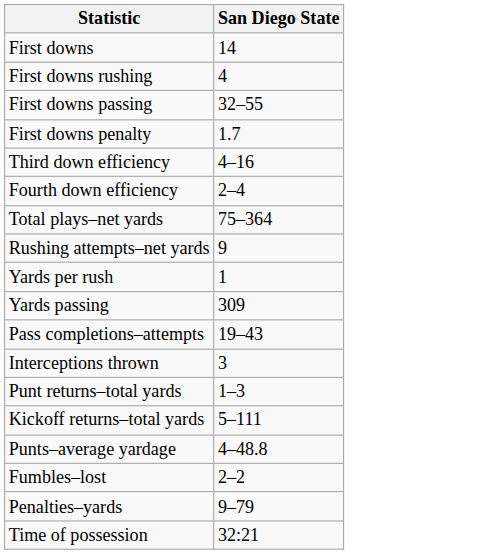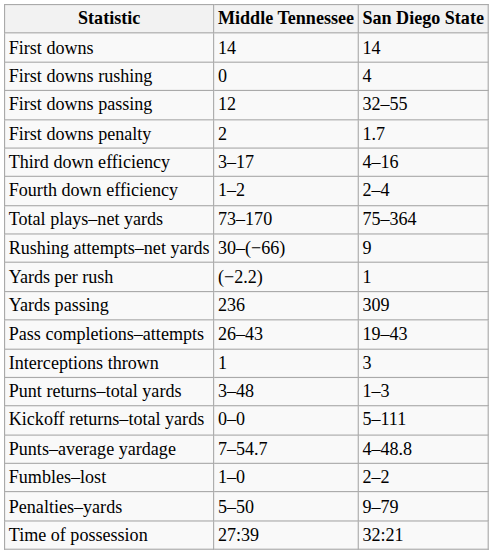+ column: (286, 18)
